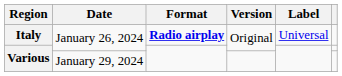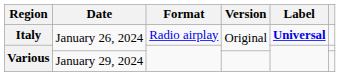(187, 34) bold -> (184, 34) normal
(304, 34) normal -> (299, 34) bold
